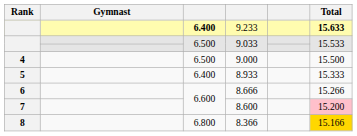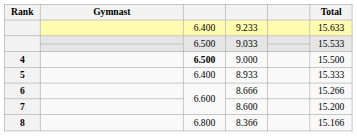(204, 28) bold -> (204, 28) normal
(331, 28) bold -> (331, 28) normal
(204, 59) normal -> (204, 59) bold
(331, 107) pink background -> (331, 107) no background
(331, 123) gold background -> (331, 123) no background
